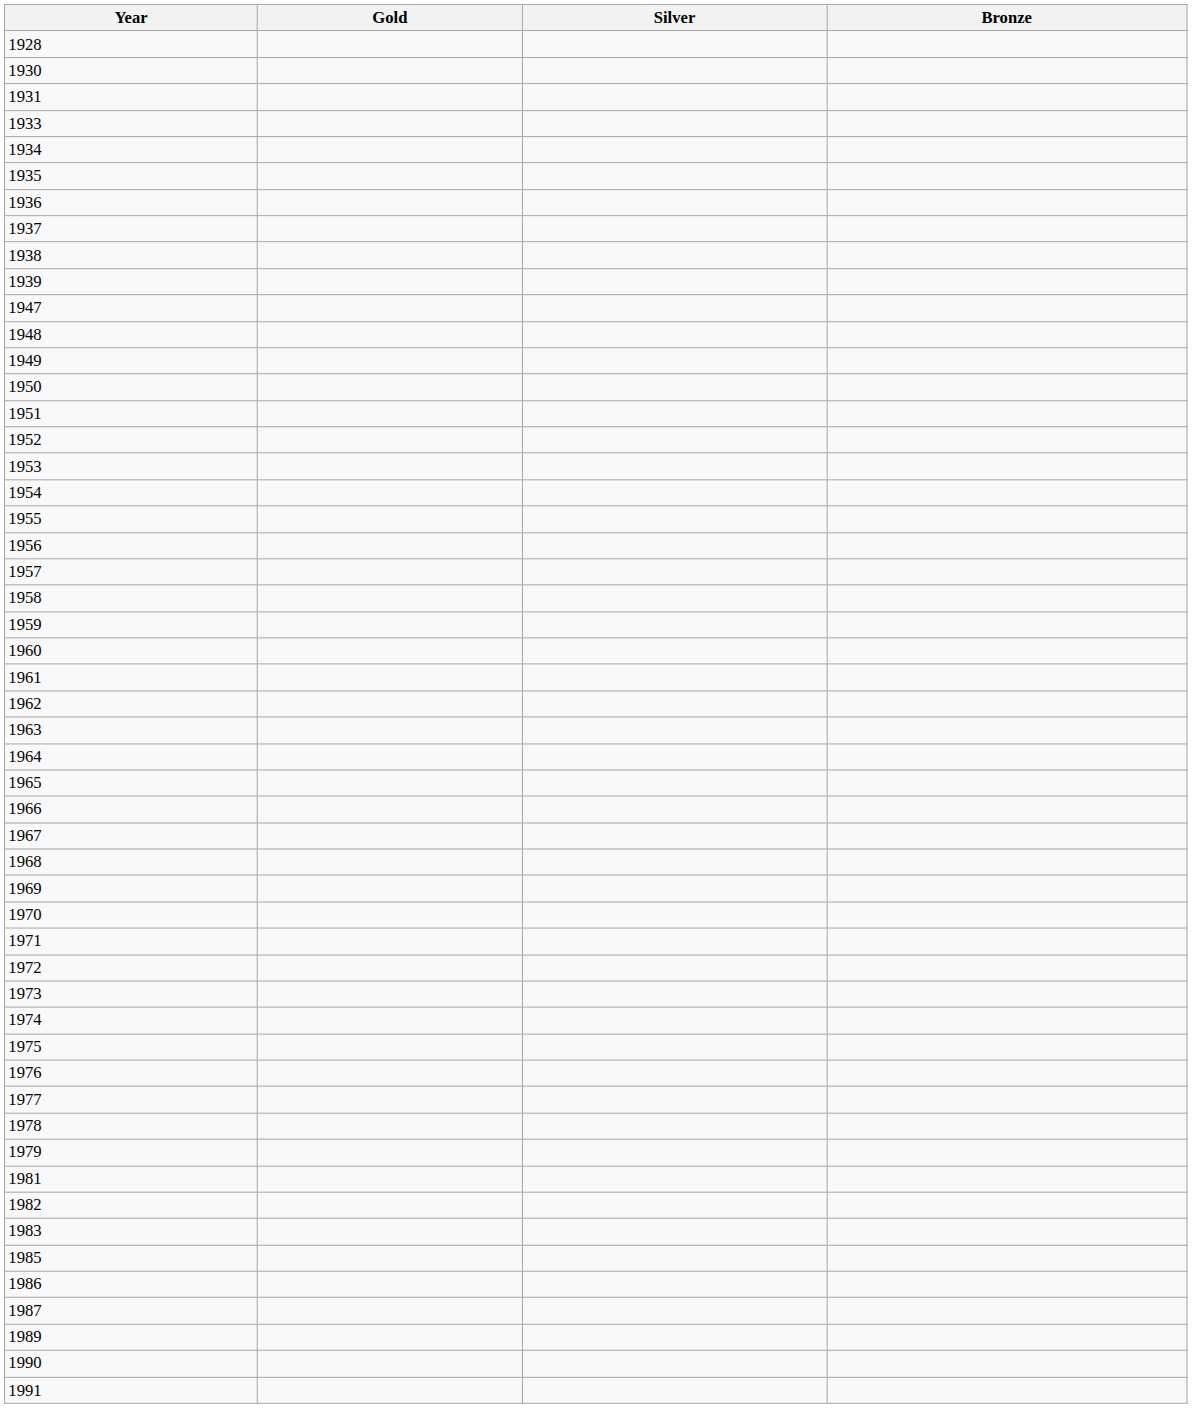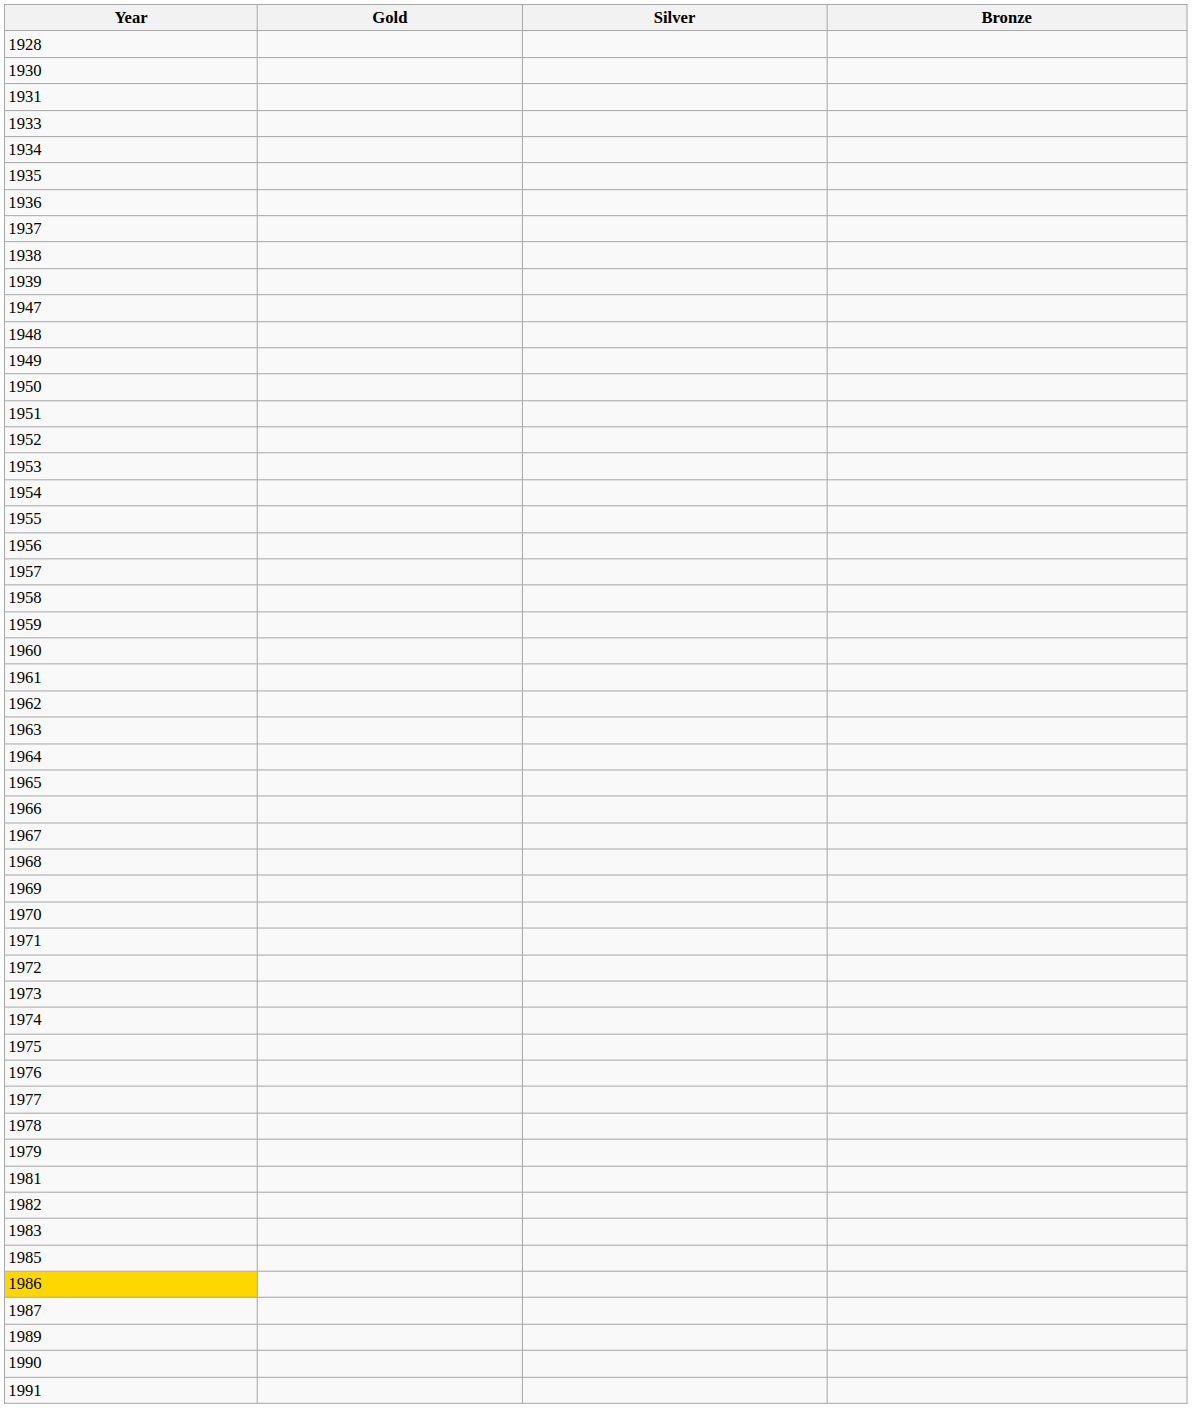(25, 1284) no background -> (25, 1284) gold background
